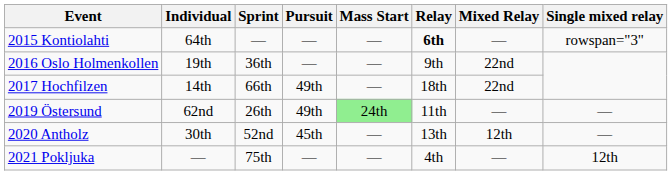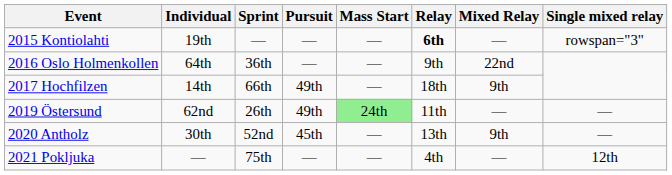(198, 39) 64th -> (198, 39) 19th
(198, 63) 19th -> (198, 63) 64th
(499, 87) 22nd -> (499, 87) 9th
(499, 134) 12th -> (499, 134) 9th
